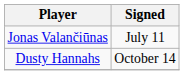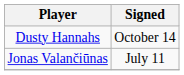rows swapped: (58, 37) <-> (58, 59)
